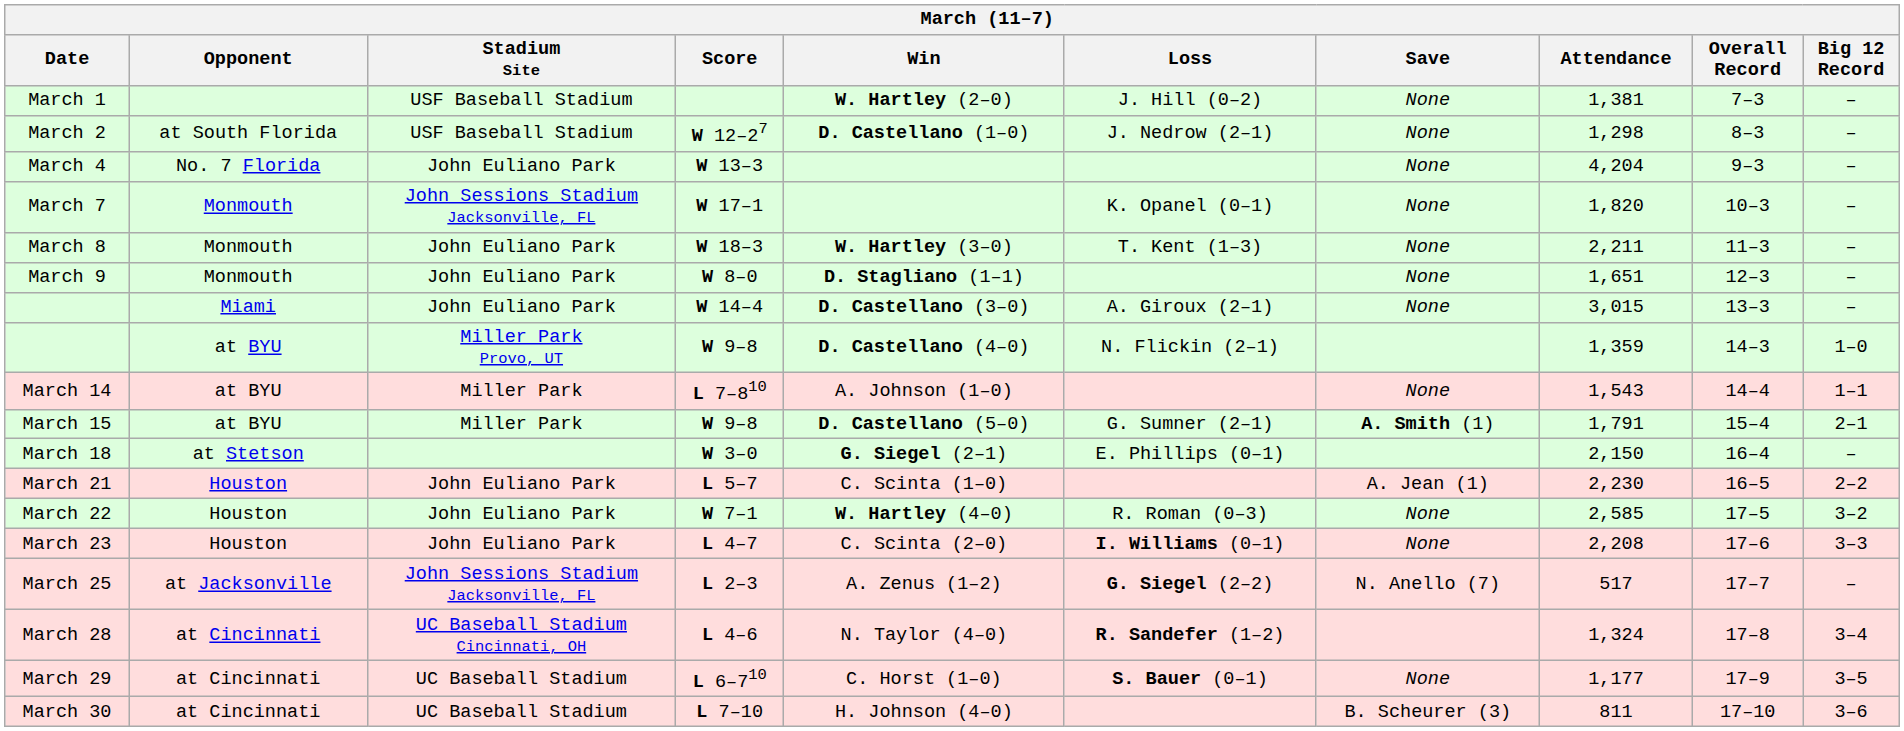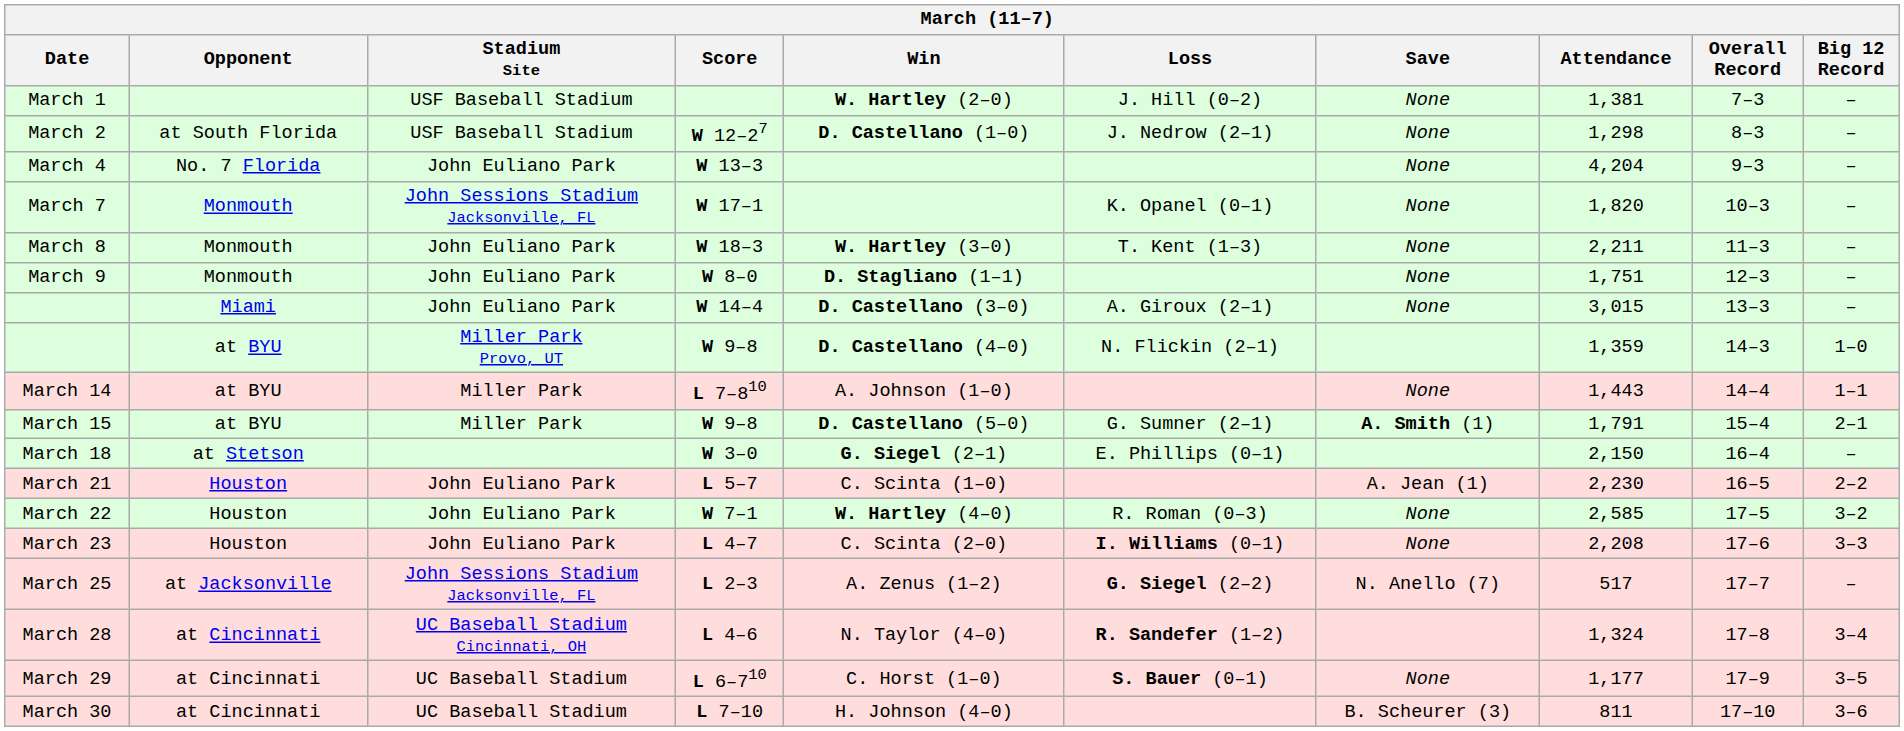(1616, 277) 1,651 -> (1616, 277) 1,751
(1616, 391) 1,543 -> (1616, 391) 1,443
